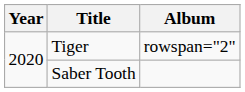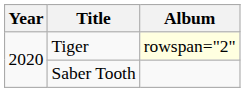(190, 45) no background -> (190, 45) lightyellow background
